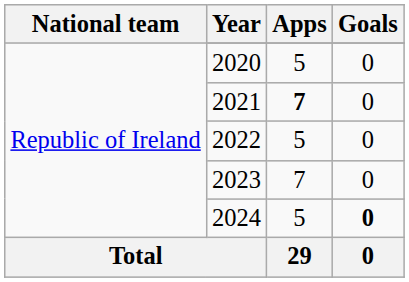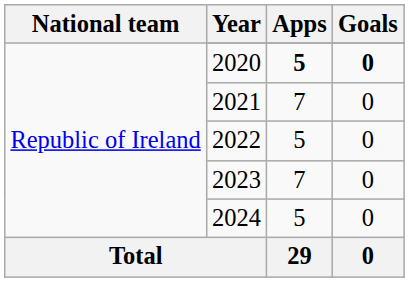(299, 62) normal -> (299, 62) bold
(368, 62) normal -> (368, 62) bold
(299, 101) bold -> (299, 101) normal
(368, 218) bold -> (368, 218) normal
